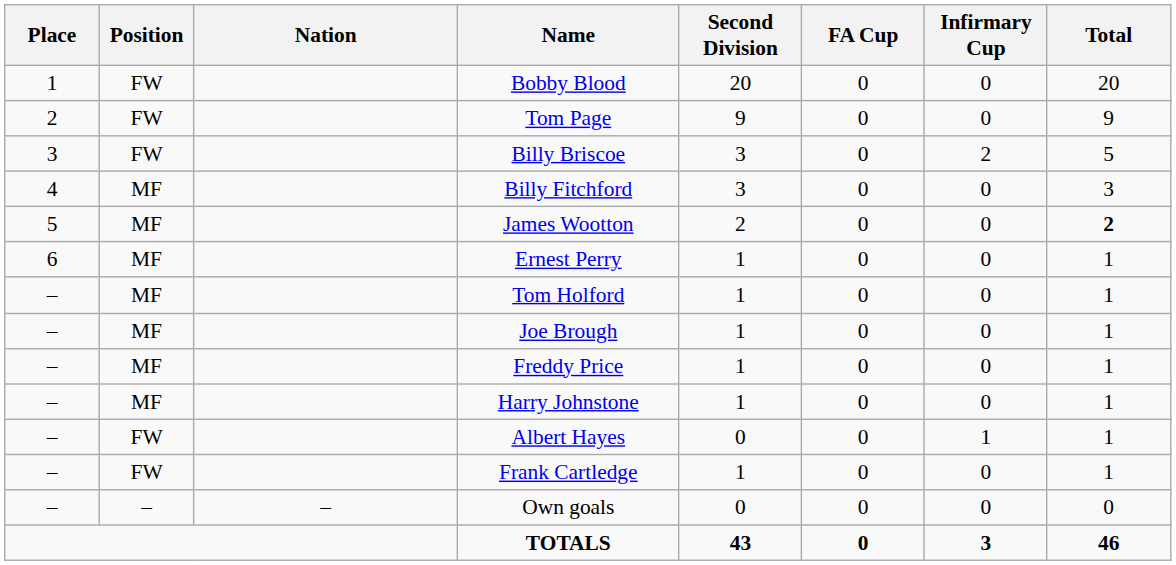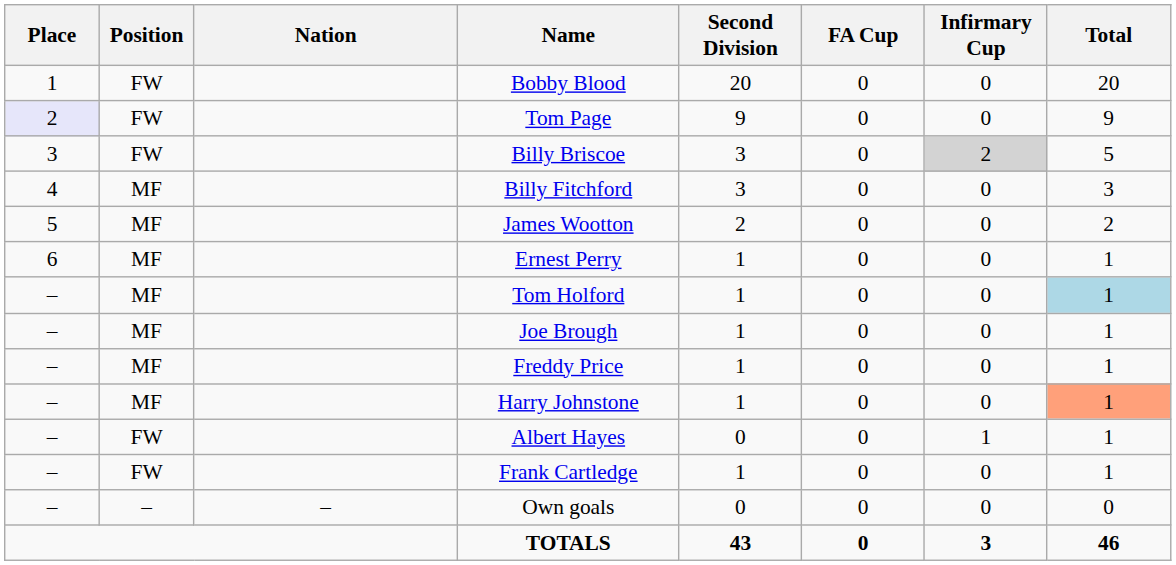(52, 118) no background -> (52, 118) lavender background
(986, 153) no background -> (986, 153) lightgrey background
(1109, 224) bold -> (1109, 224) normal
(1109, 295) no background -> (1109, 295) lightblue background
(1109, 401) no background -> (1109, 401) lightsalmon background
